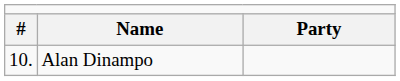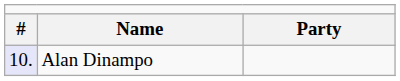(21, 60) no background -> (21, 60) lavender background
